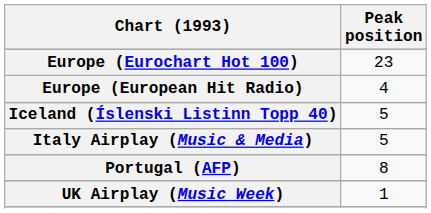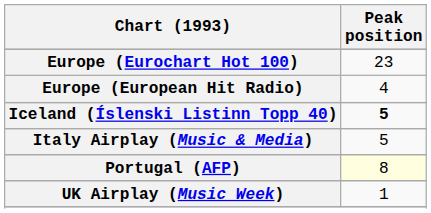(384, 115) normal -> (384, 115) bold
(384, 168) no background -> (384, 168) lightyellow background
